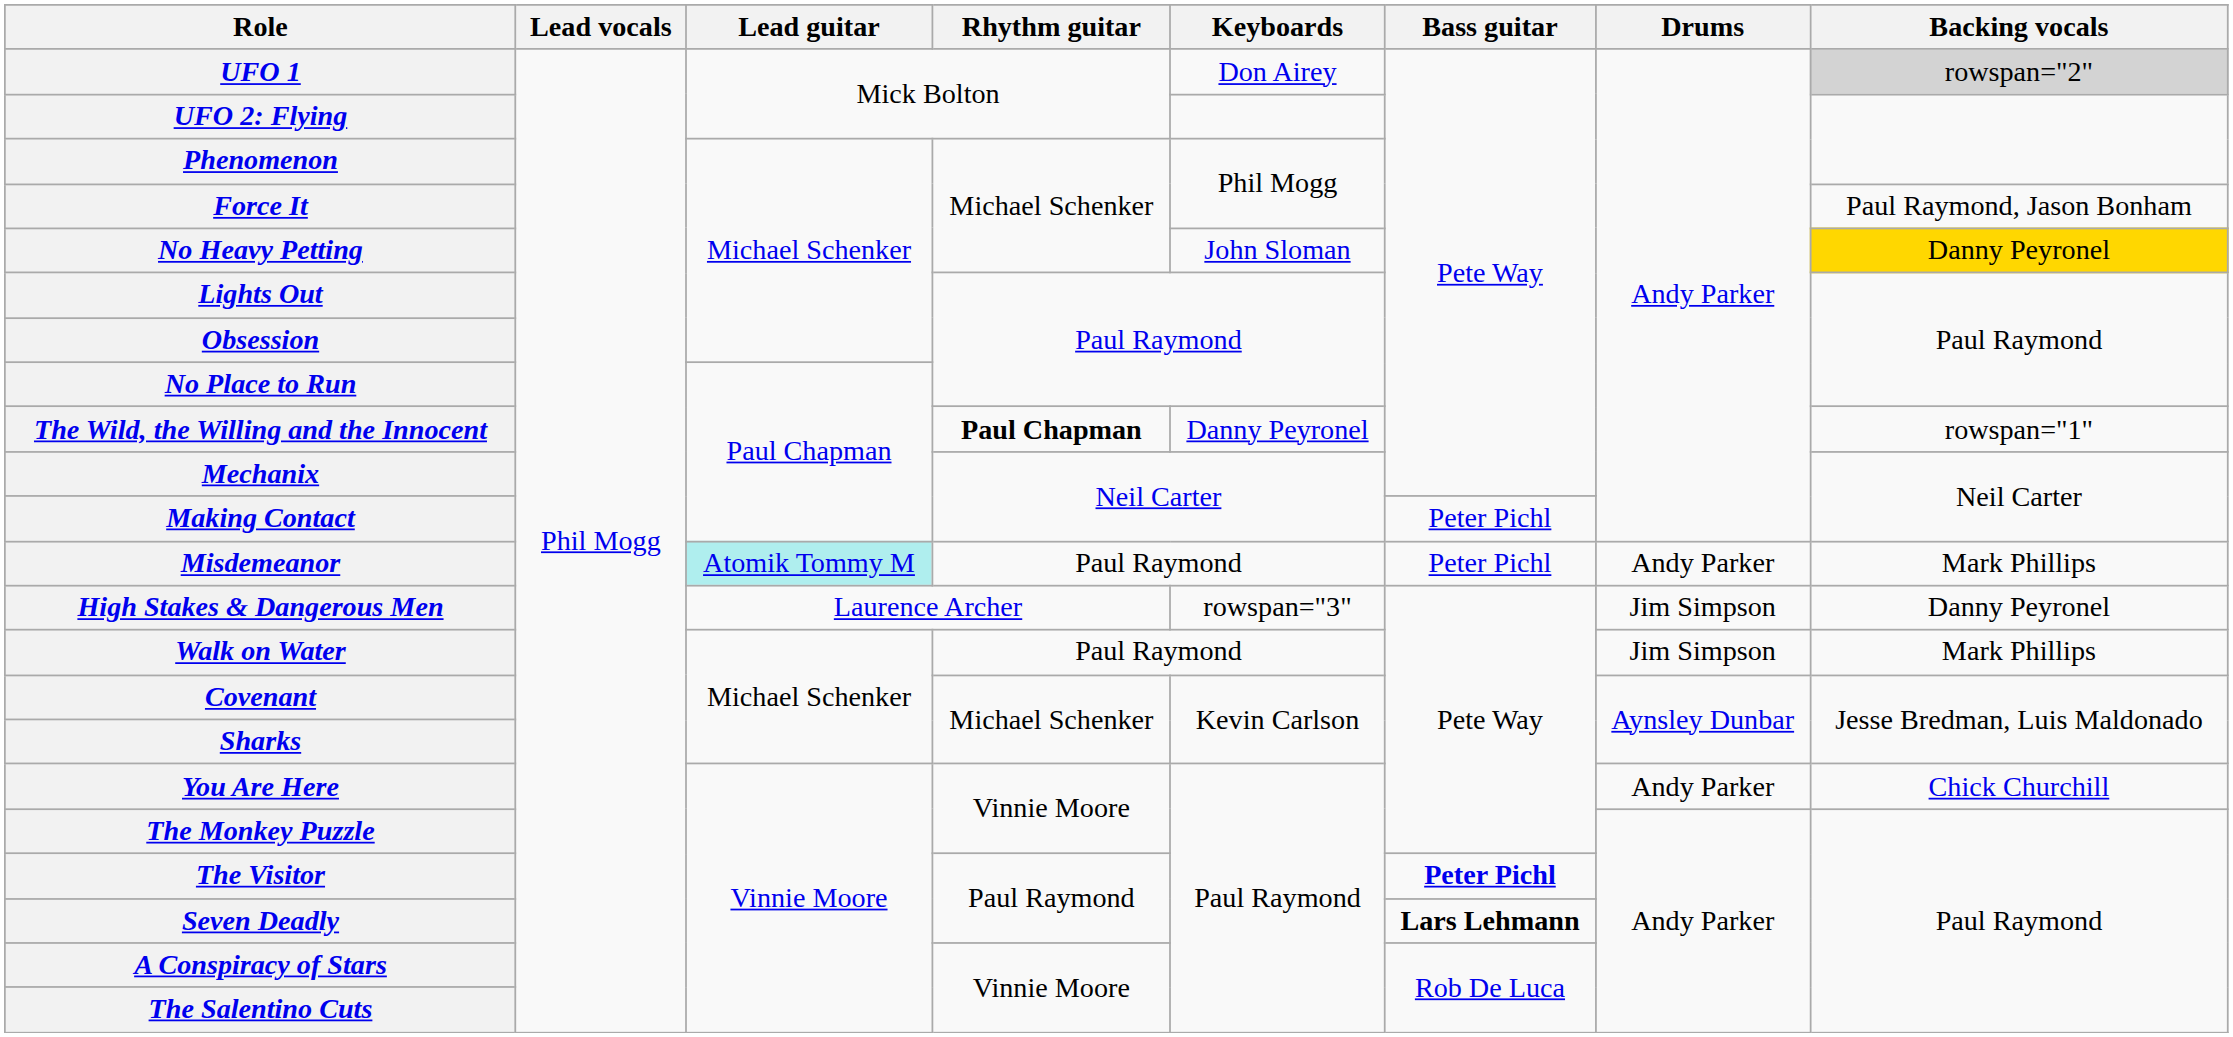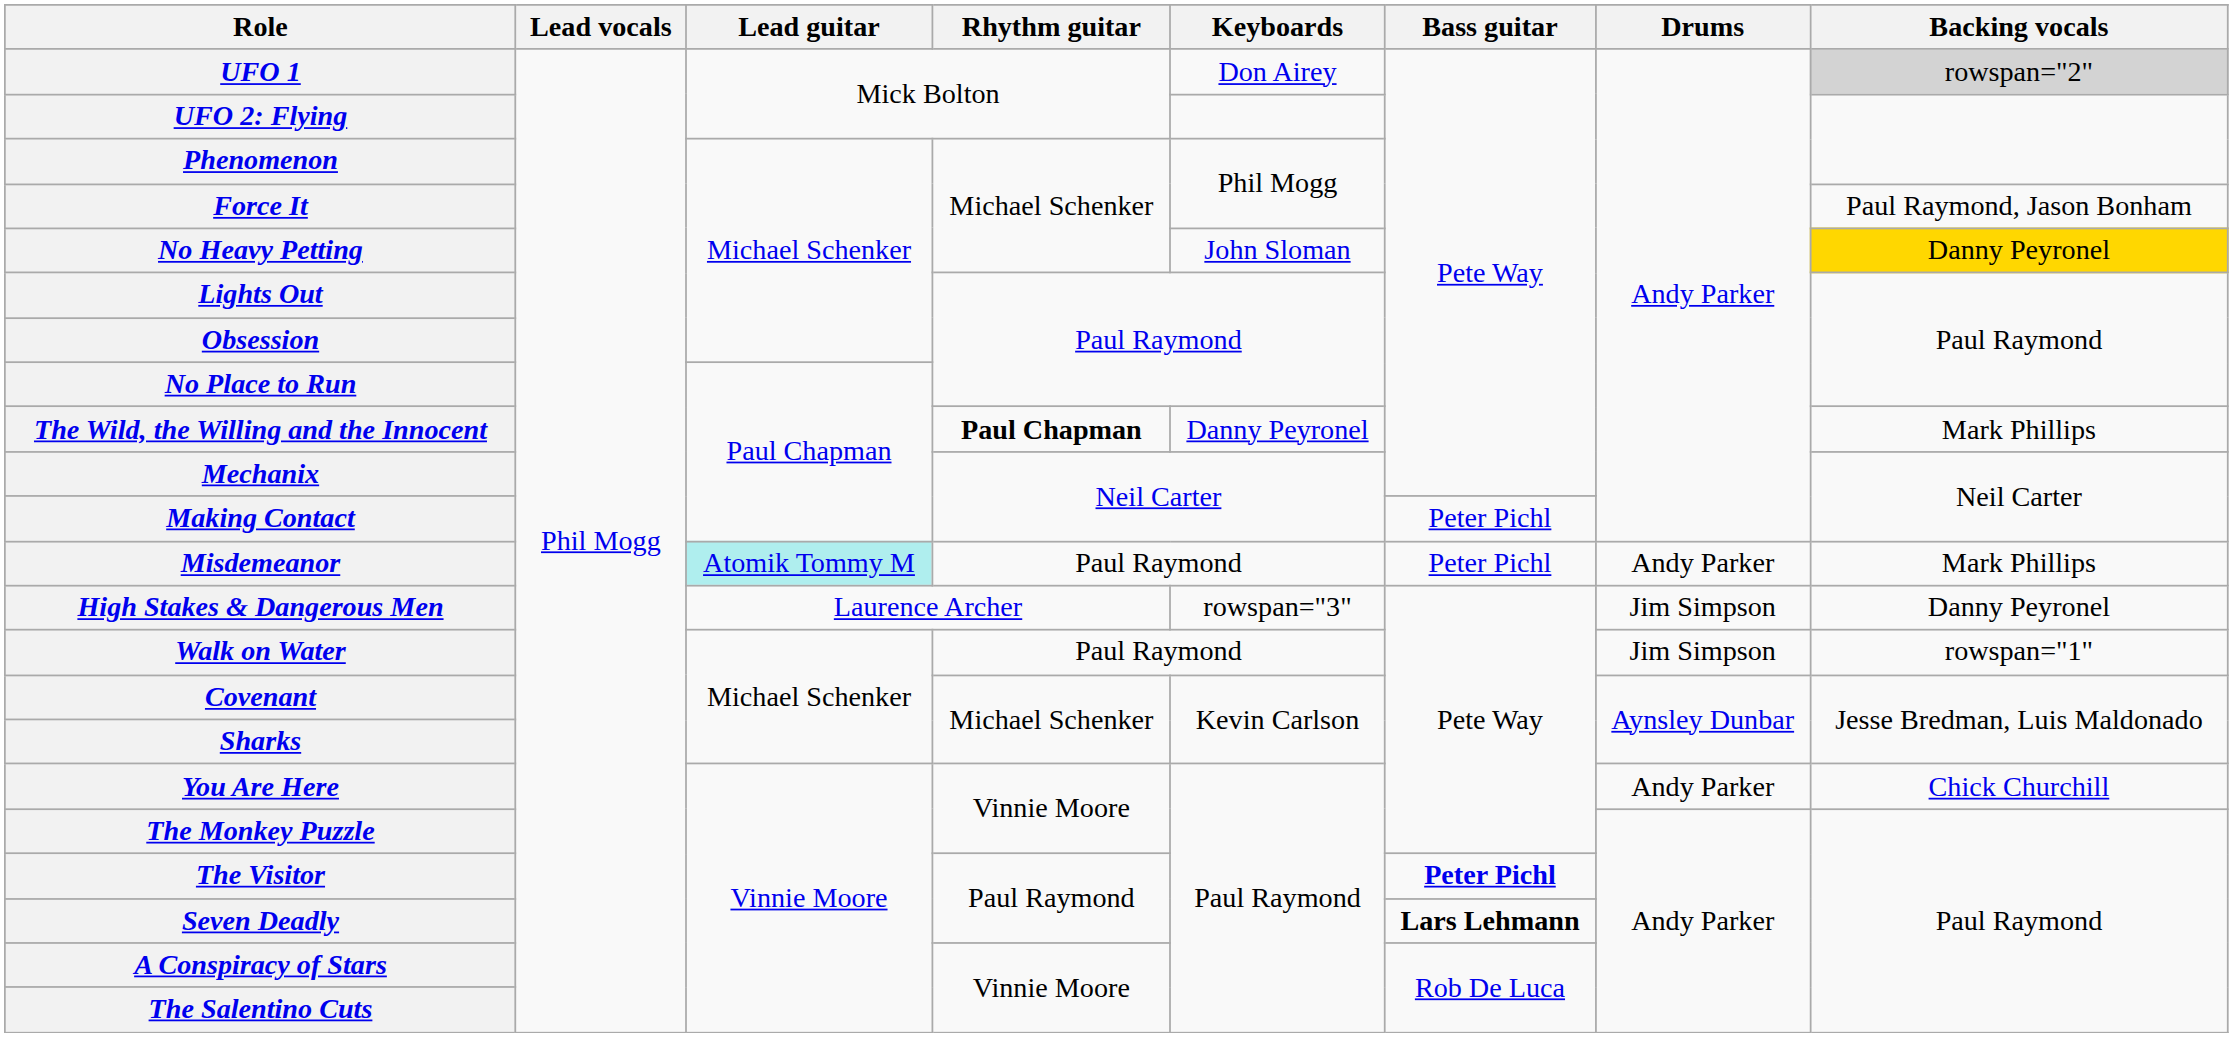(2019, 428) rowspan="1" -> (2019, 428) Mark Phillips
(2019, 652) Mark Phillips -> (2019, 652) rowspan="1"
